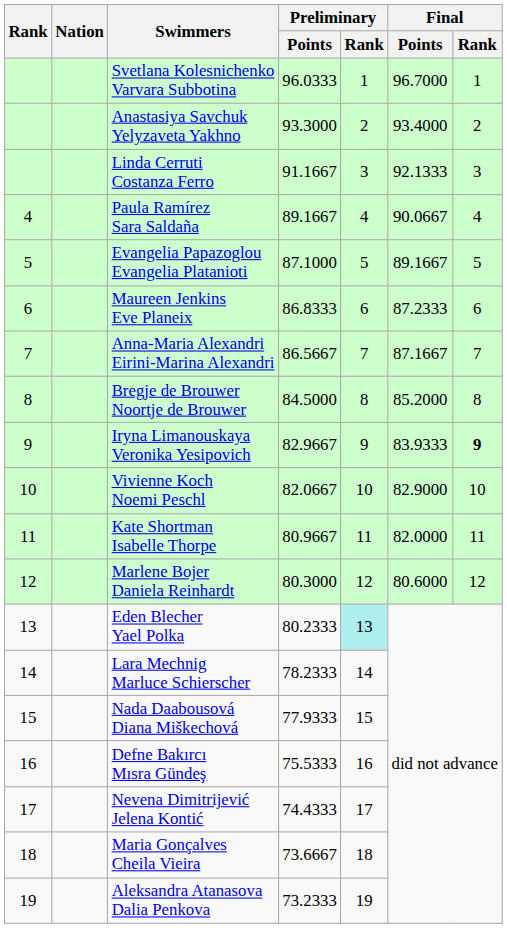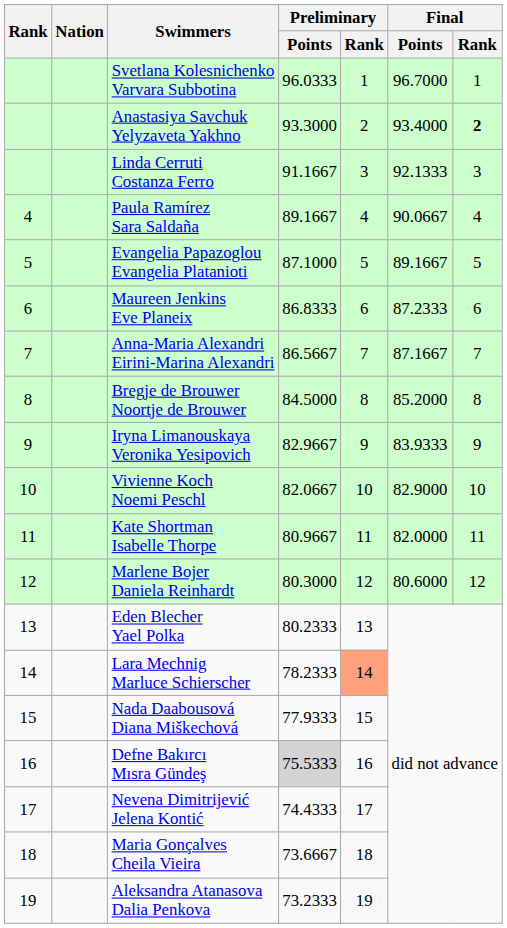(477, 126) normal -> (477, 126) bold
(477, 444) bold -> (477, 444) normal
(364, 627) paleturquoise background -> (364, 627) no background
(364, 672) no background -> (364, 672) lightsalmon background
(310, 763) no background -> (310, 763) lightgrey background
